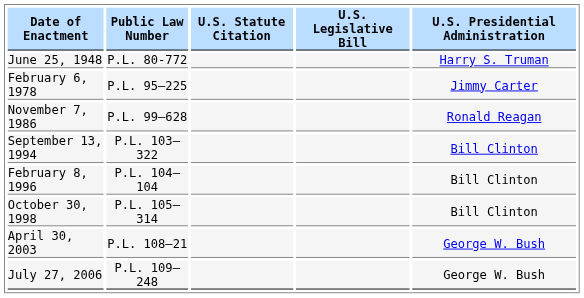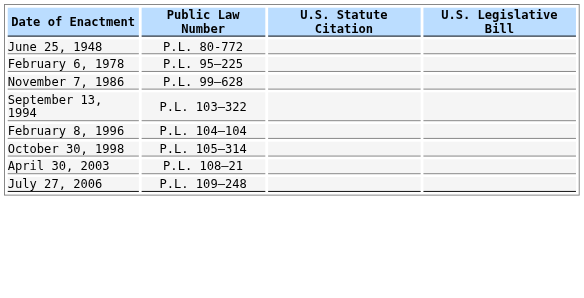- column: (494, 29)
